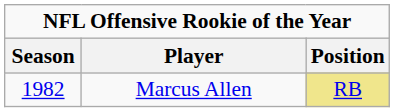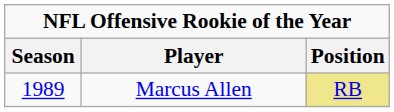(43, 89) 1982 -> (43, 89) 1989
